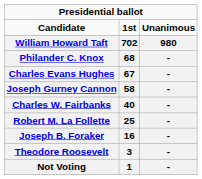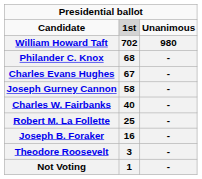(129, 27) no background -> (129, 27) lightgrey background
